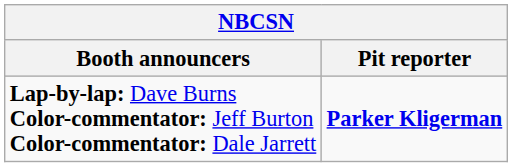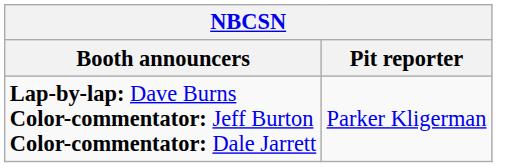(414, 118) bold -> (407, 118) normal
